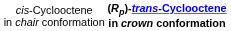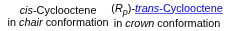(167, 16) bold -> (167, 16) normal
